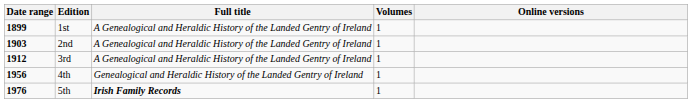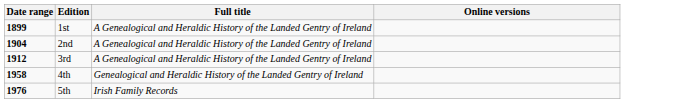- column: (394, 12)
(17, 43) 1903 -> (17, 43) 1904
(17, 75) 1956 -> (17, 75) 1958
(137, 91) bold -> (136, 91) normal
